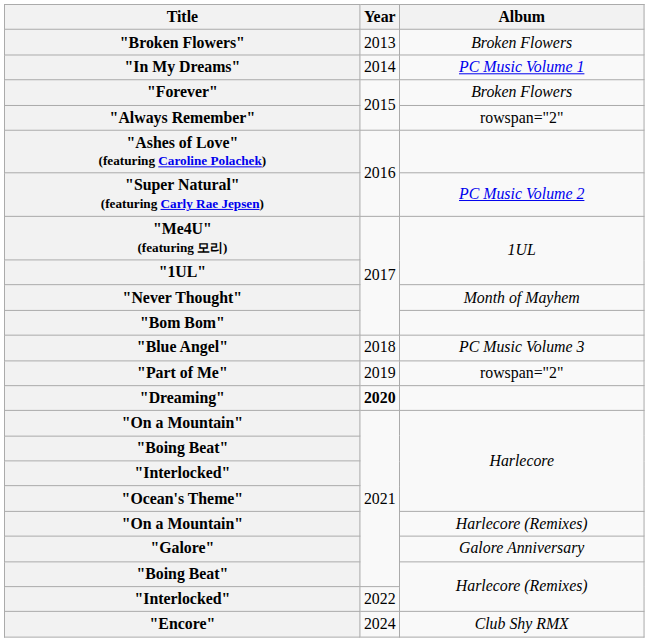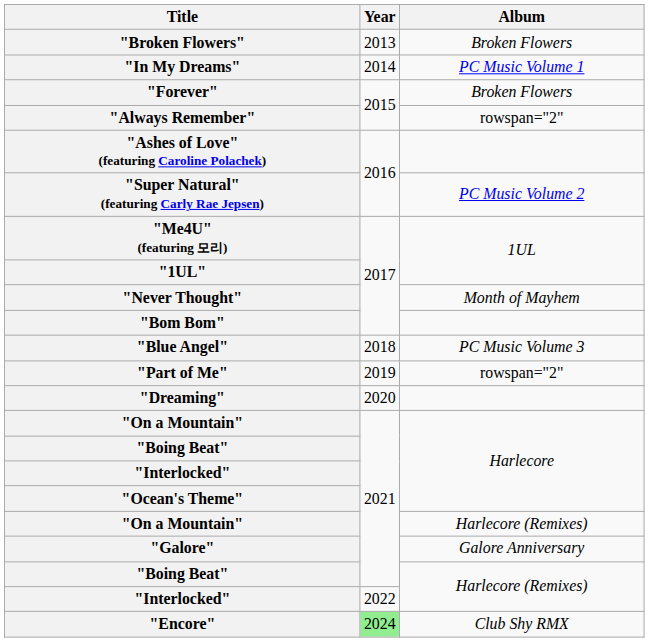(380, 398) bold -> (380, 398) normal
(380, 624) no background -> (380, 624) lightgreen background
